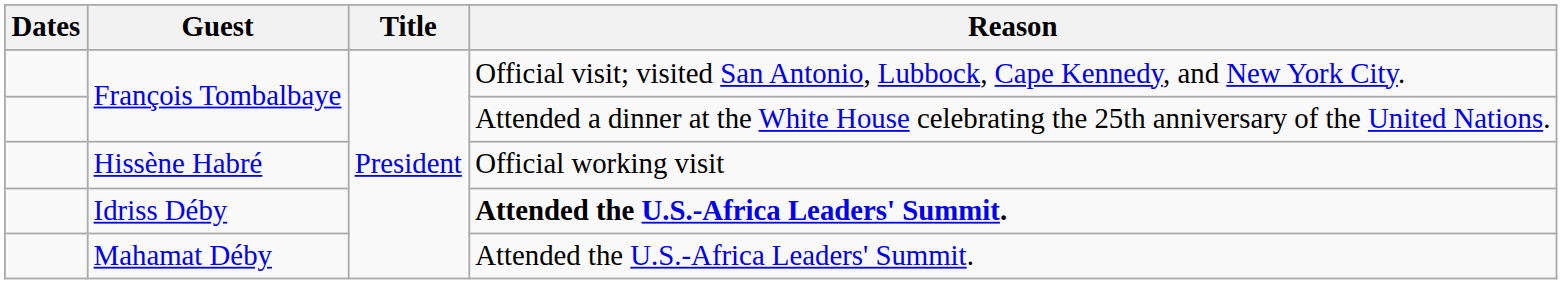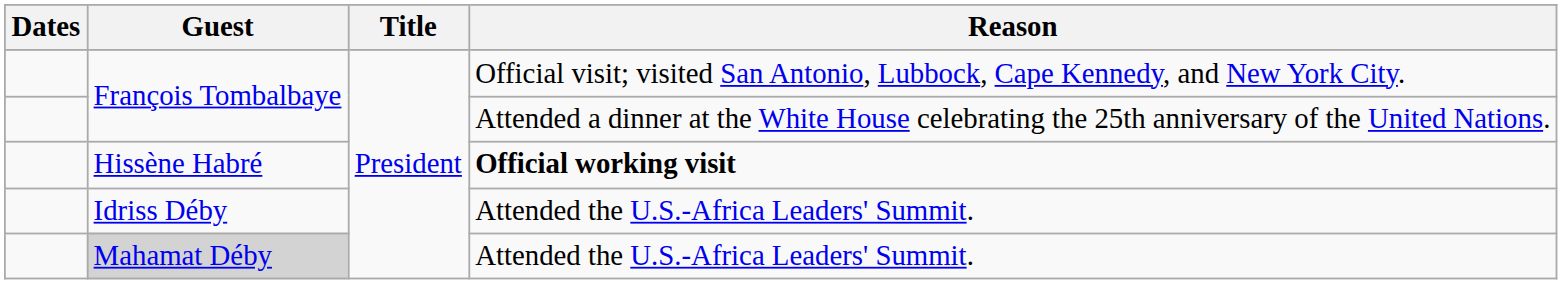(600, 164) normal -> (606, 164) bold
(741, 210) bold -> (724, 210) normal
(183, 255) no background -> (183, 255) lightgrey background
